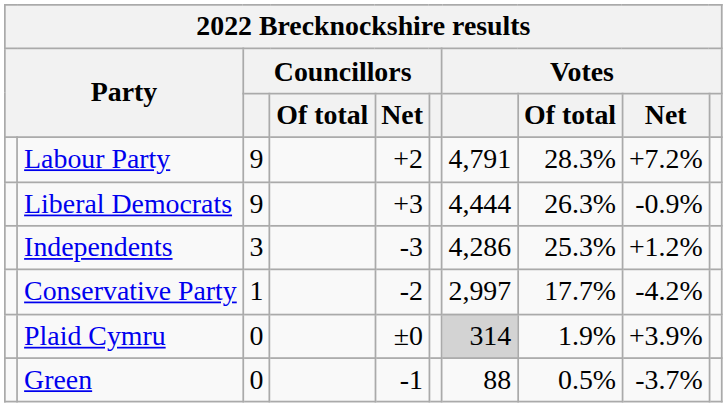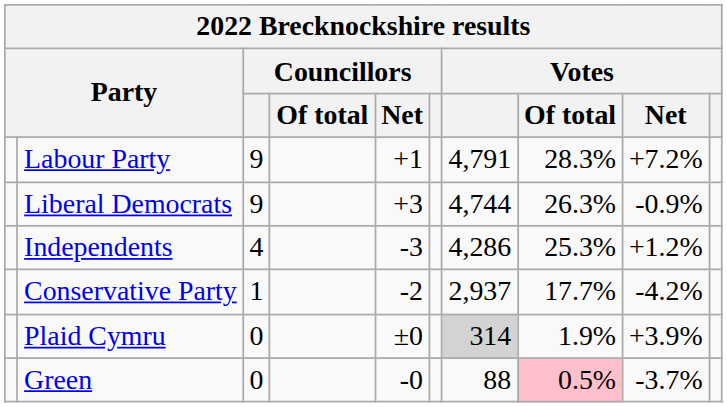(408, 159) +2 -> (408, 159) +1
(480, 203) 4,444 -> (480, 203) 4,744
(257, 247) 3 -> (257, 247) 4
(480, 291) 2,997 -> (480, 291) 2,937
(411, 379) -1 -> (411, 379) -0
(587, 379) no background -> (587, 379) pink background
